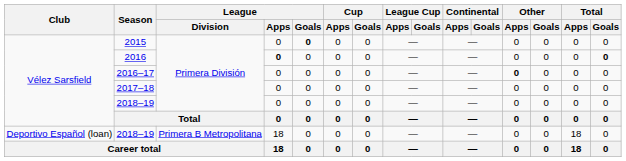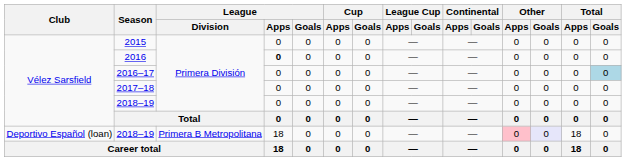(308, 42) bold -> (308, 42) normal
(606, 57) bold -> (606, 57) normal
(516, 73) bold -> (516, 73) normal
(606, 73) no background -> (606, 73) lightblue background
(516, 133) no background -> (516, 133) pink background
(546, 133) no background -> (546, 133) lavender background
